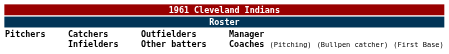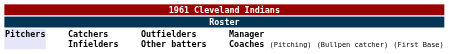(25, 34) no background -> (25, 34) lavender background
